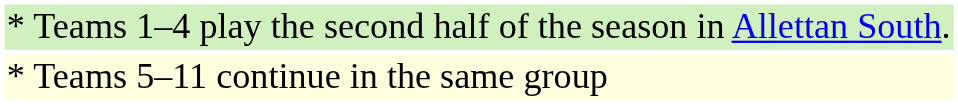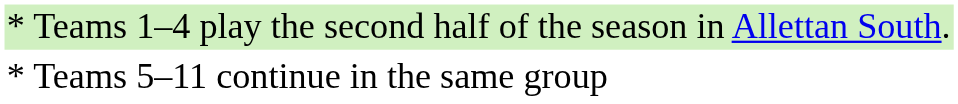(307, 76) lightyellow background -> (307, 76) no background
